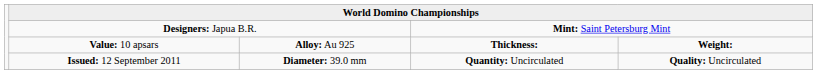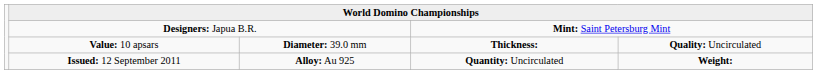(325, 45) Alloy: Au 925 -> (325, 45) Diameter: 39.0 mm
(715, 45) Weight: -> (715, 45) Quality: Uncirculated
(325, 61) Diameter: 39.0 mm -> (325, 61) Alloy: Au 925
(715, 61) Quality: Uncirculated -> (715, 61) Weight:
